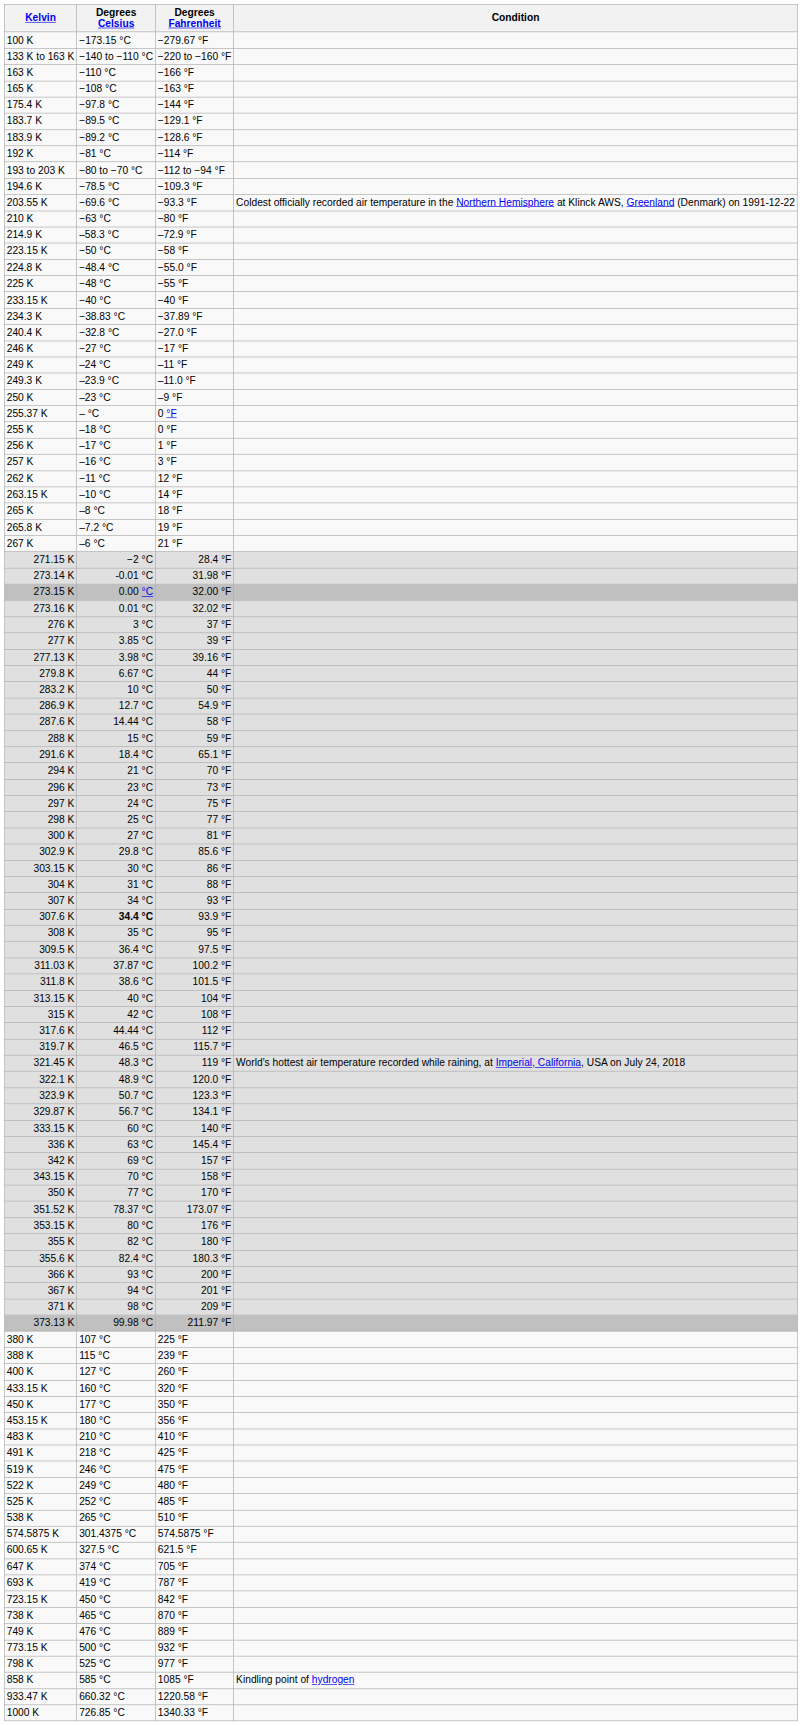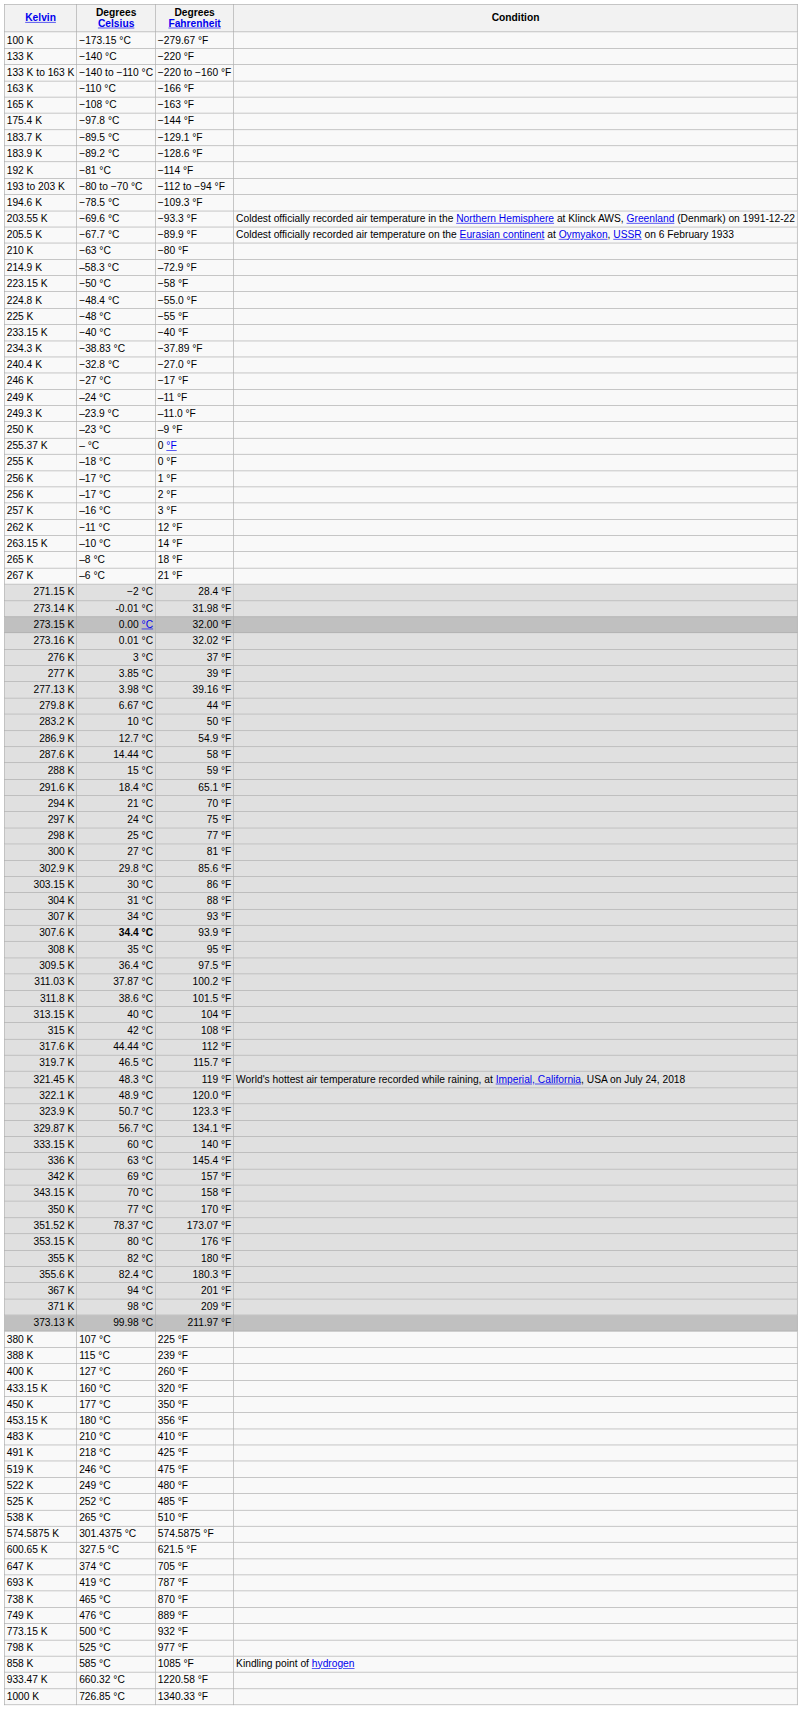+ row: (20, 56)
+ row: (24, 235)
+ row: (20, 495)
- row: (24, 527)
- row: (61, 787)
- row: (61, 1274)
- row: (27, 1599)
